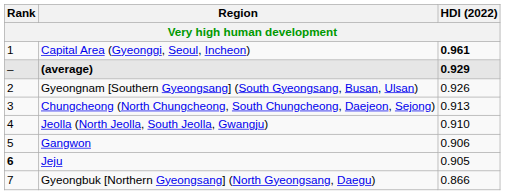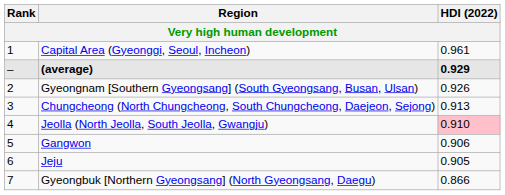(455, 50) bold -> (455, 50) normal
(455, 124) no background -> (455, 124) pink background
(10, 161) bold -> (10, 161) normal
